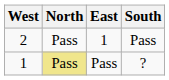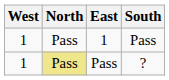(23, 40) 2 -> (23, 40) 1
